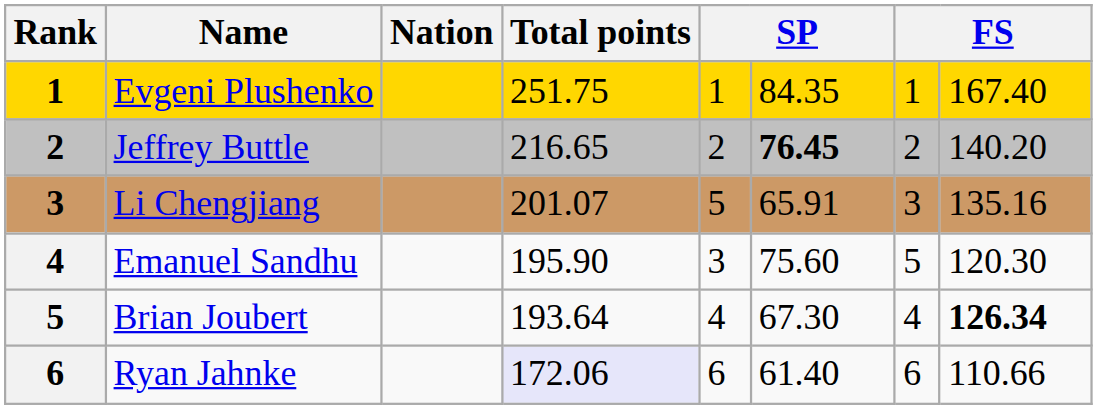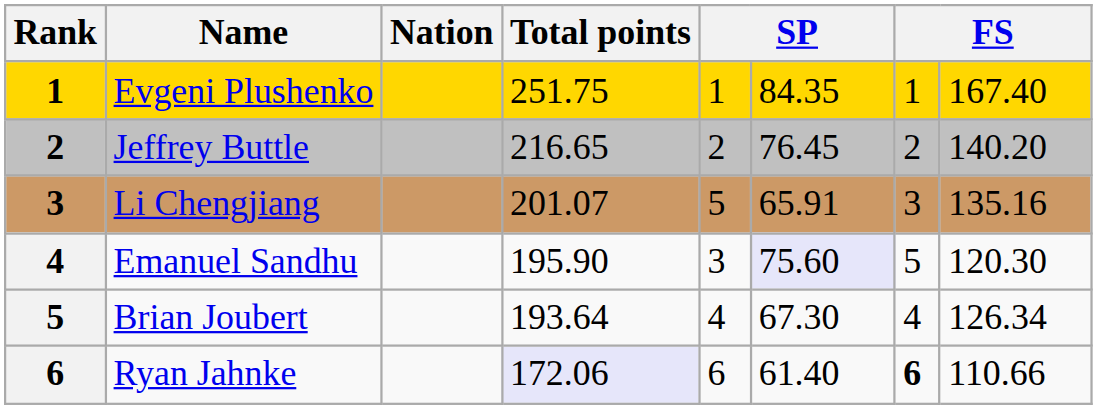(799, 146) bold -> (799, 146) normal
(799, 260) no background -> (799, 260) lavender background
(998, 317) bold -> (998, 317) normal
(912, 373) normal -> (912, 373) bold
